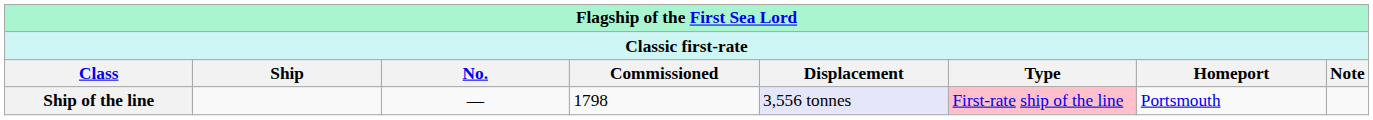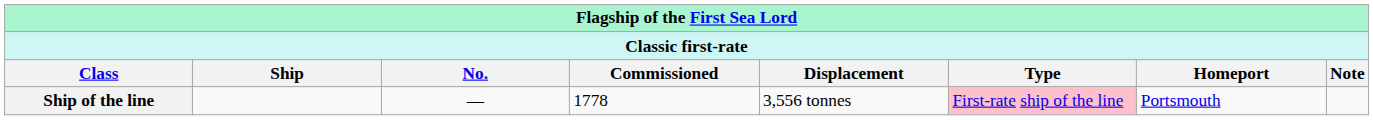(591, 100) 1798 -> (591, 100) 1778
(807, 100) lavender background -> (807, 100) no background
